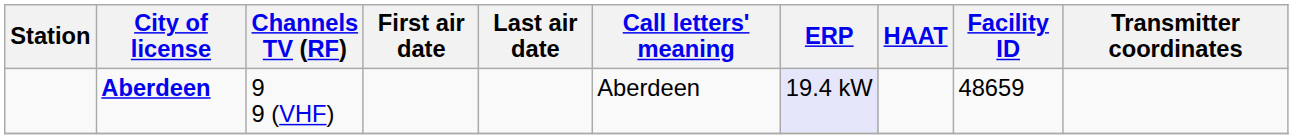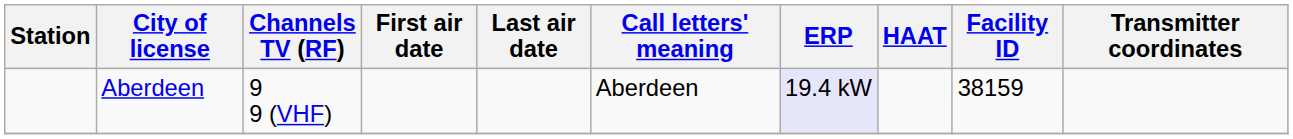(156, 87) bold -> (153, 87) normal
(991, 87) 48659 -> (991, 87) 38159
